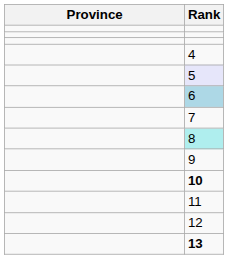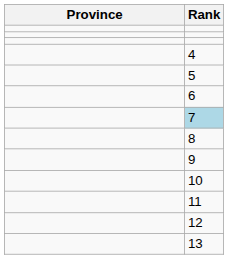(192, 75) lavender background -> (192, 75) no background
(192, 96) lightblue background -> (192, 96) no background
(192, 117) no background -> (192, 117) lightblue background
(192, 138) paleturquoise background -> (192, 138) no background
(195, 180) bold -> (195, 180) normal
(195, 244) bold -> (195, 244) normal
